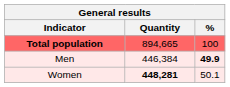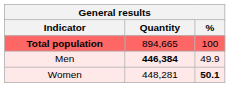(160, 59) normal -> (160, 59) bold
(210, 59) bold -> (210, 59) normal
(160, 74) bold -> (160, 74) normal
(210, 74) normal -> (210, 74) bold
